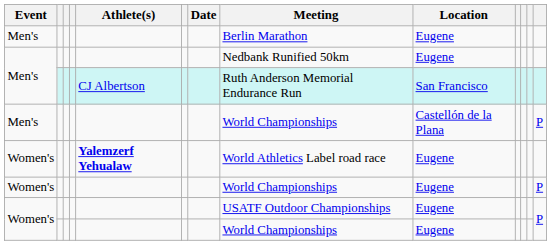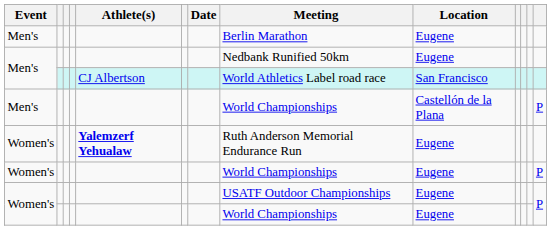(288, 86) Ruth Anderson Memorial Endurance Run -> (304, 78) World Athletics Label road race
(304, 158) World Athletics Label road race -> (288, 143) Ruth Anderson Memorial Endurance Run
